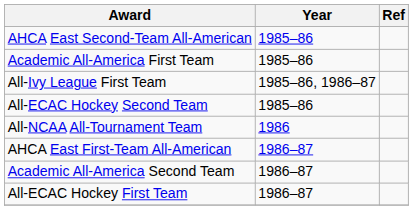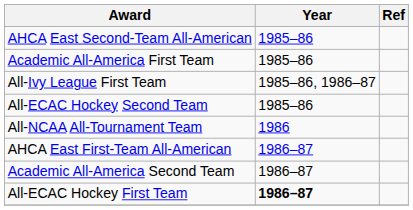(286, 194) normal -> (286, 194) bold
